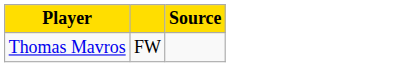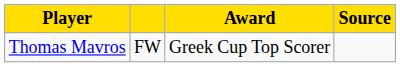+ column: (250, 18)
